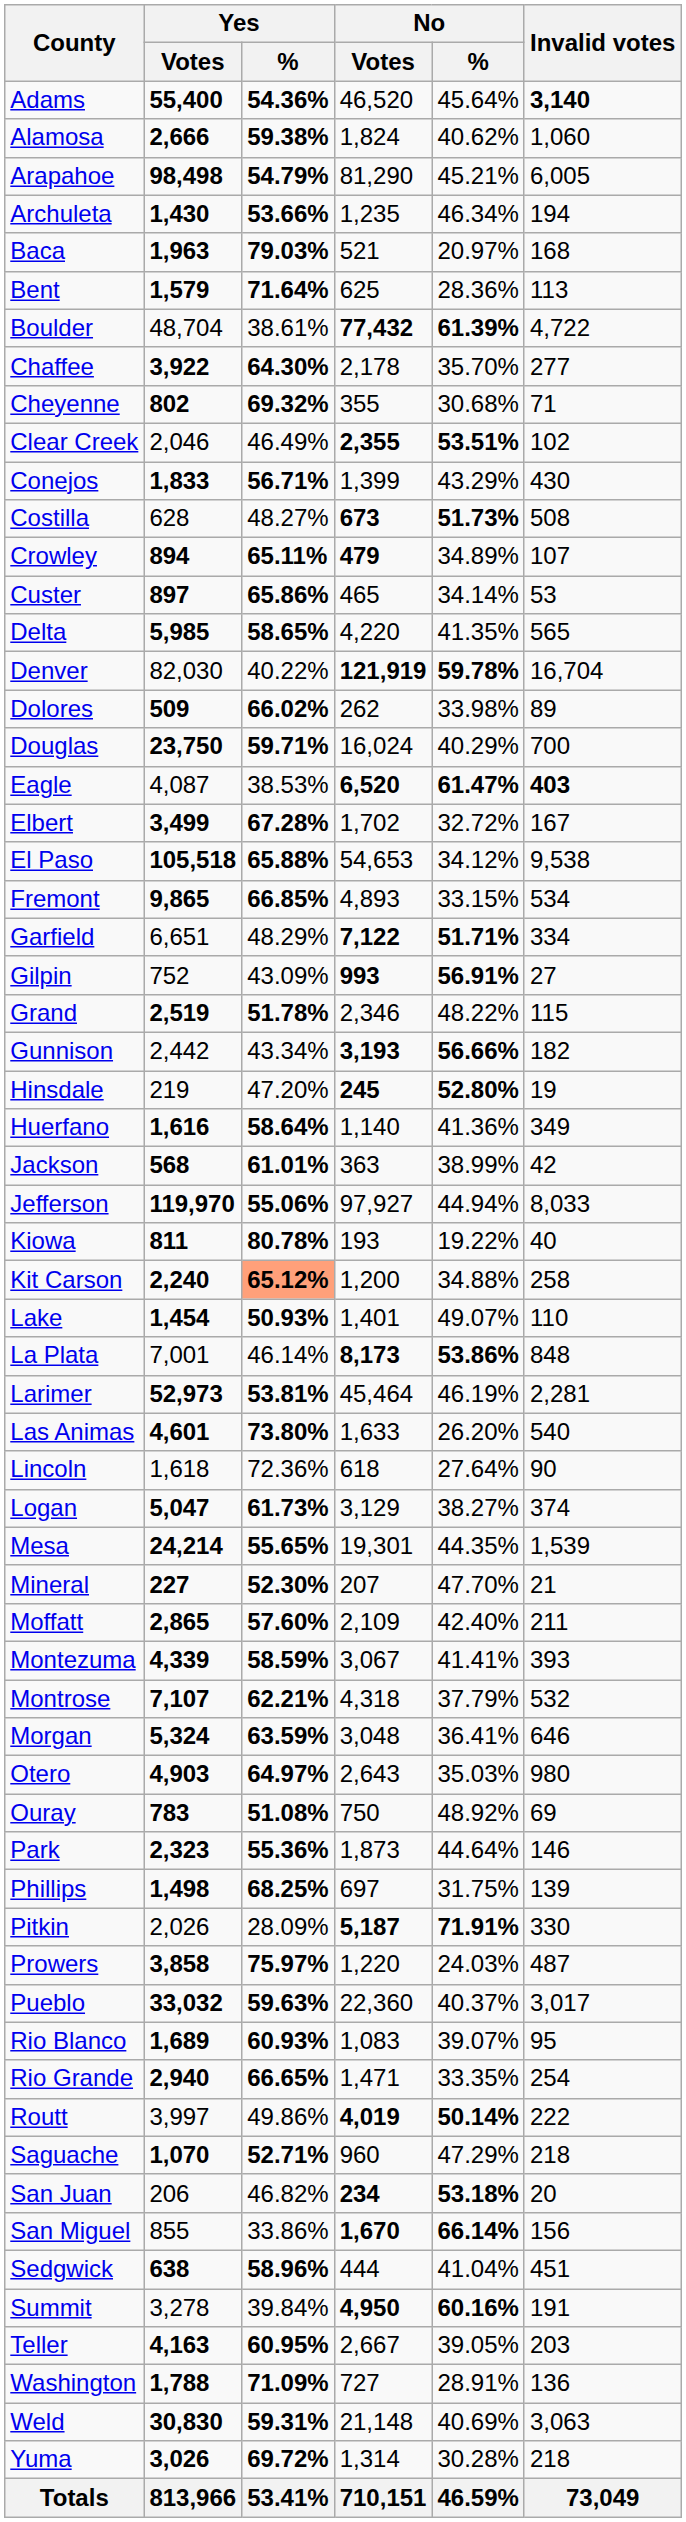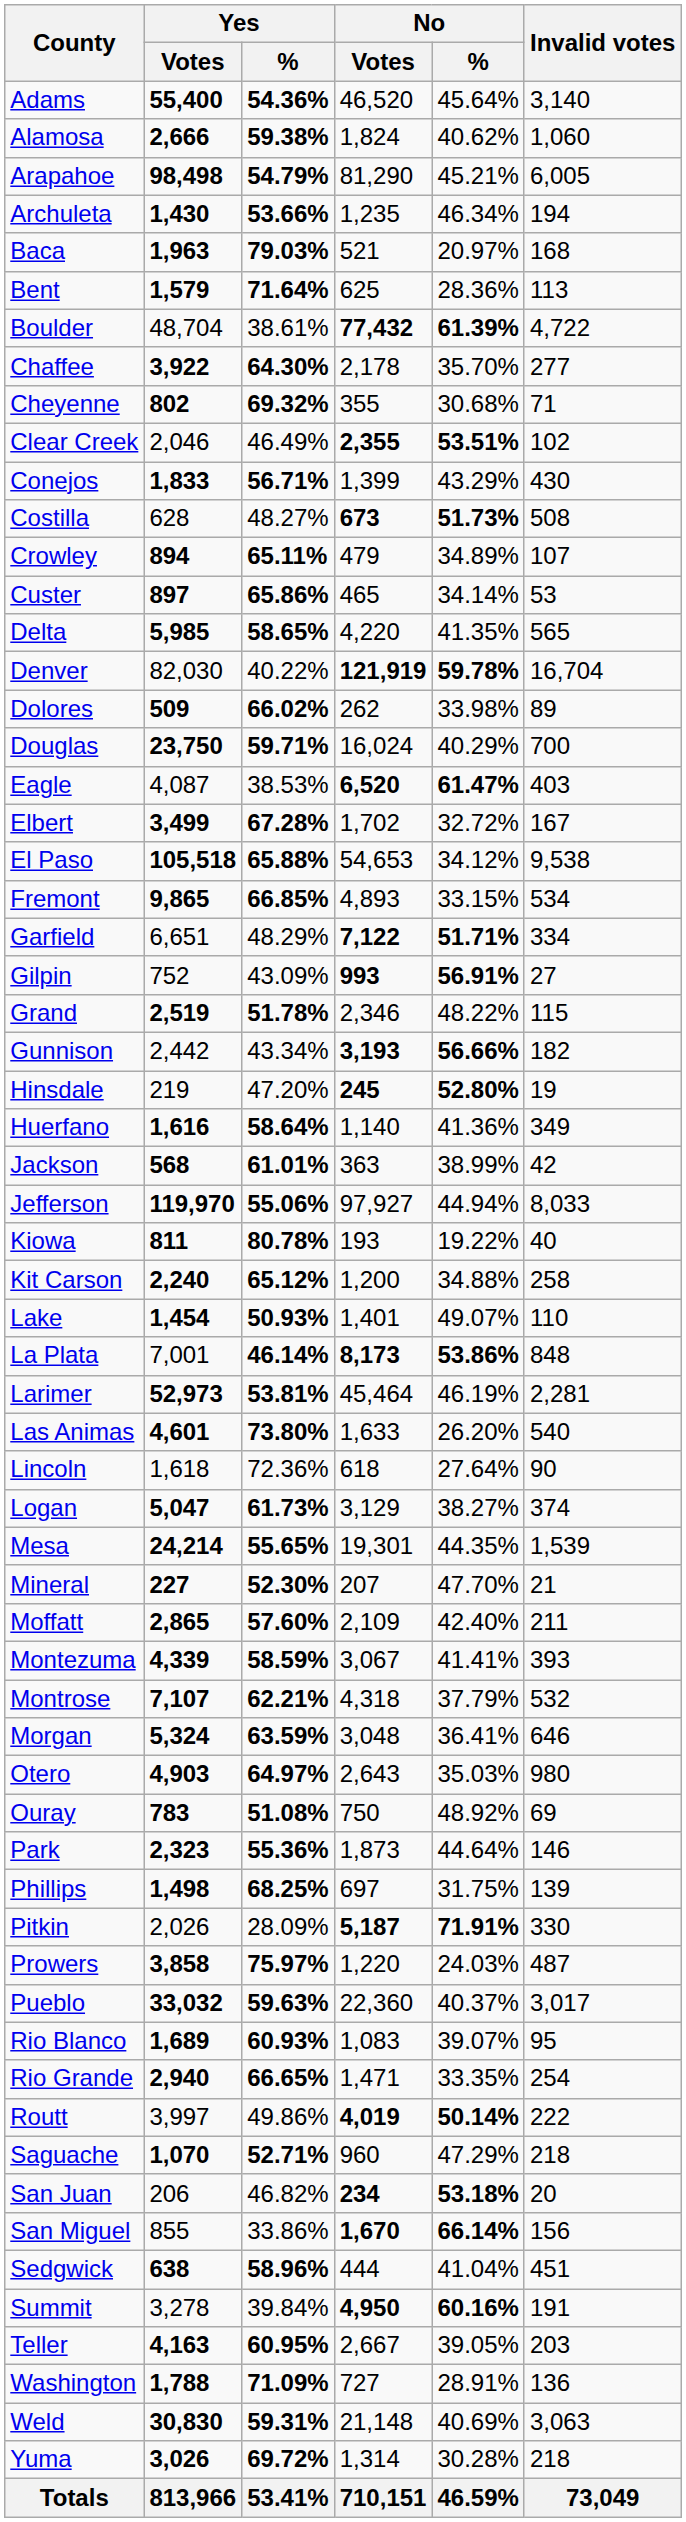(560, 99) bold -> (560, 99) normal
(360, 556) bold -> (360, 556) normal
(550, 784) bold -> (550, 784) normal
(288, 1279) lightsalmon background -> (288, 1279) no background
(288, 1355) normal -> (288, 1355) bold
